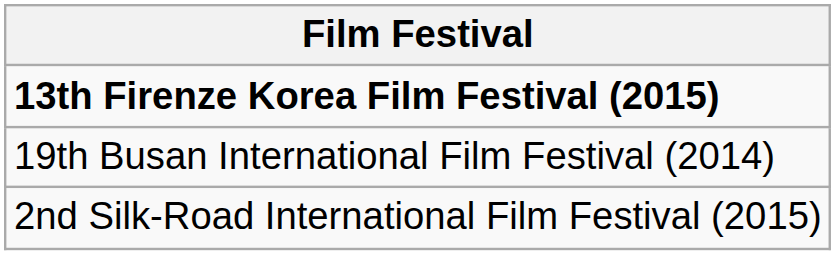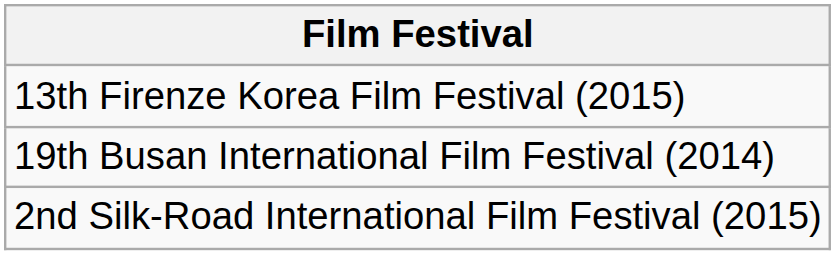(367, 95) bold -> (350, 95) normal
